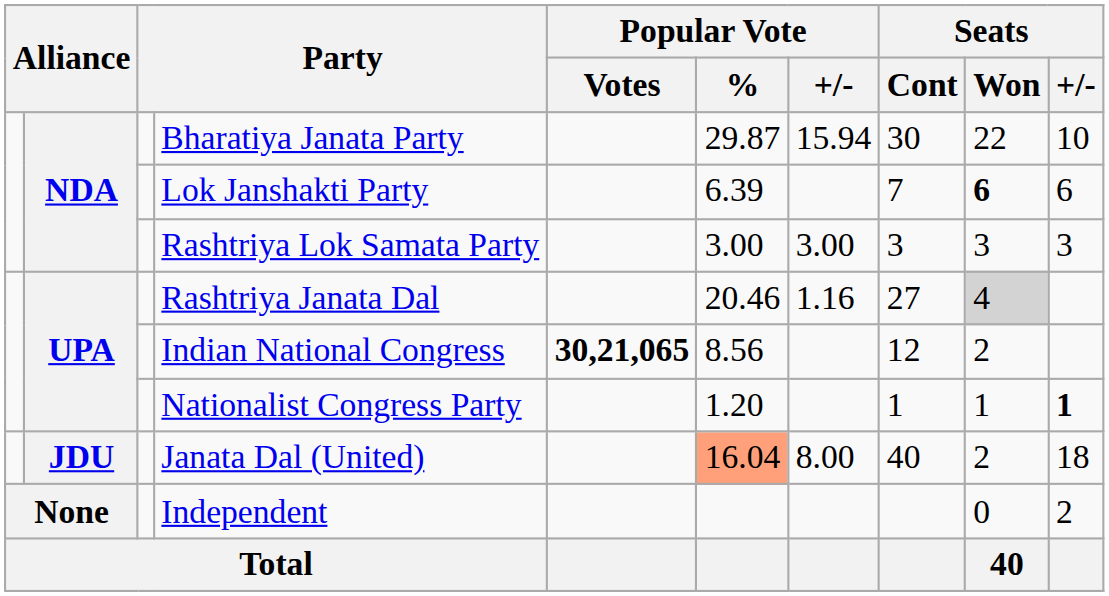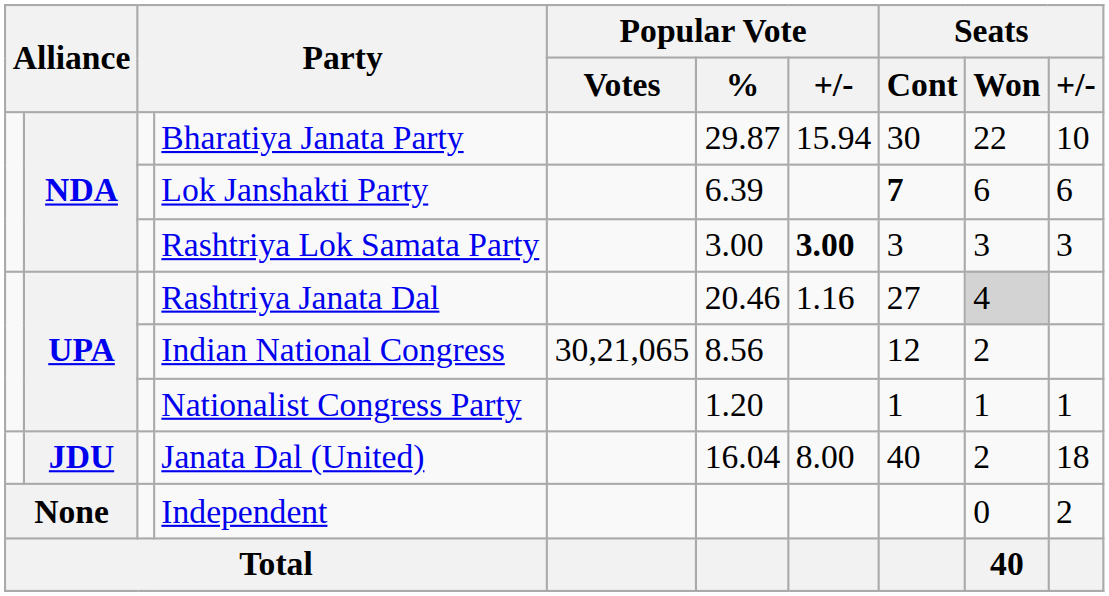(895, 191) normal -> (895, 191) bold
(982, 191) bold -> (982, 191) normal
(825, 244) normal -> (825, 244) bold
(622, 350) bold -> (622, 350) normal
(1064, 404) bold -> (1064, 404) normal
(742, 457) lightsalmon background -> (742, 457) no background
